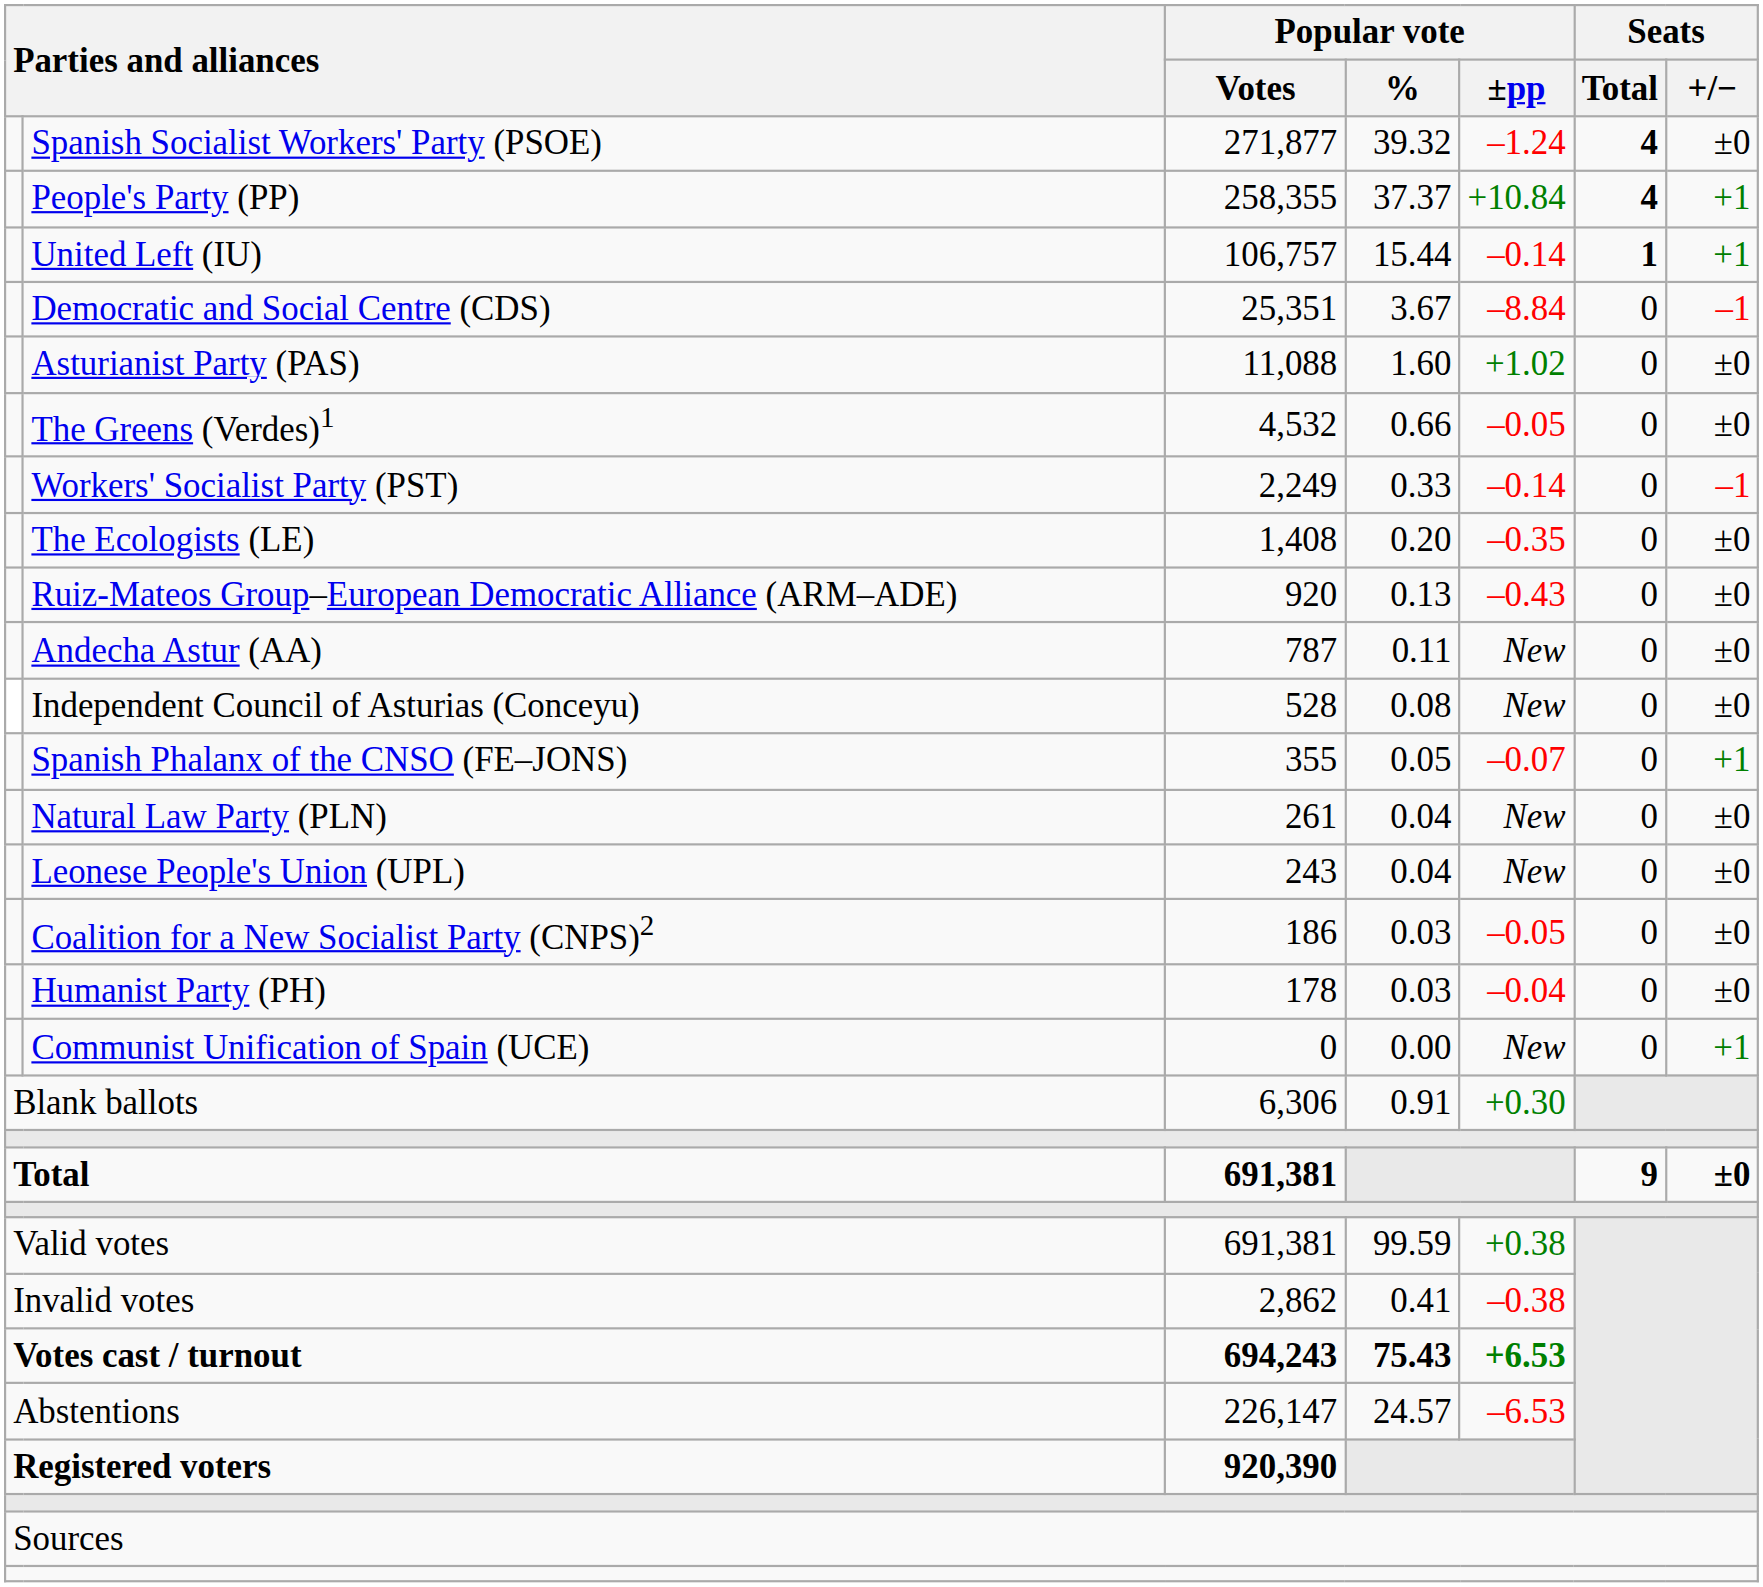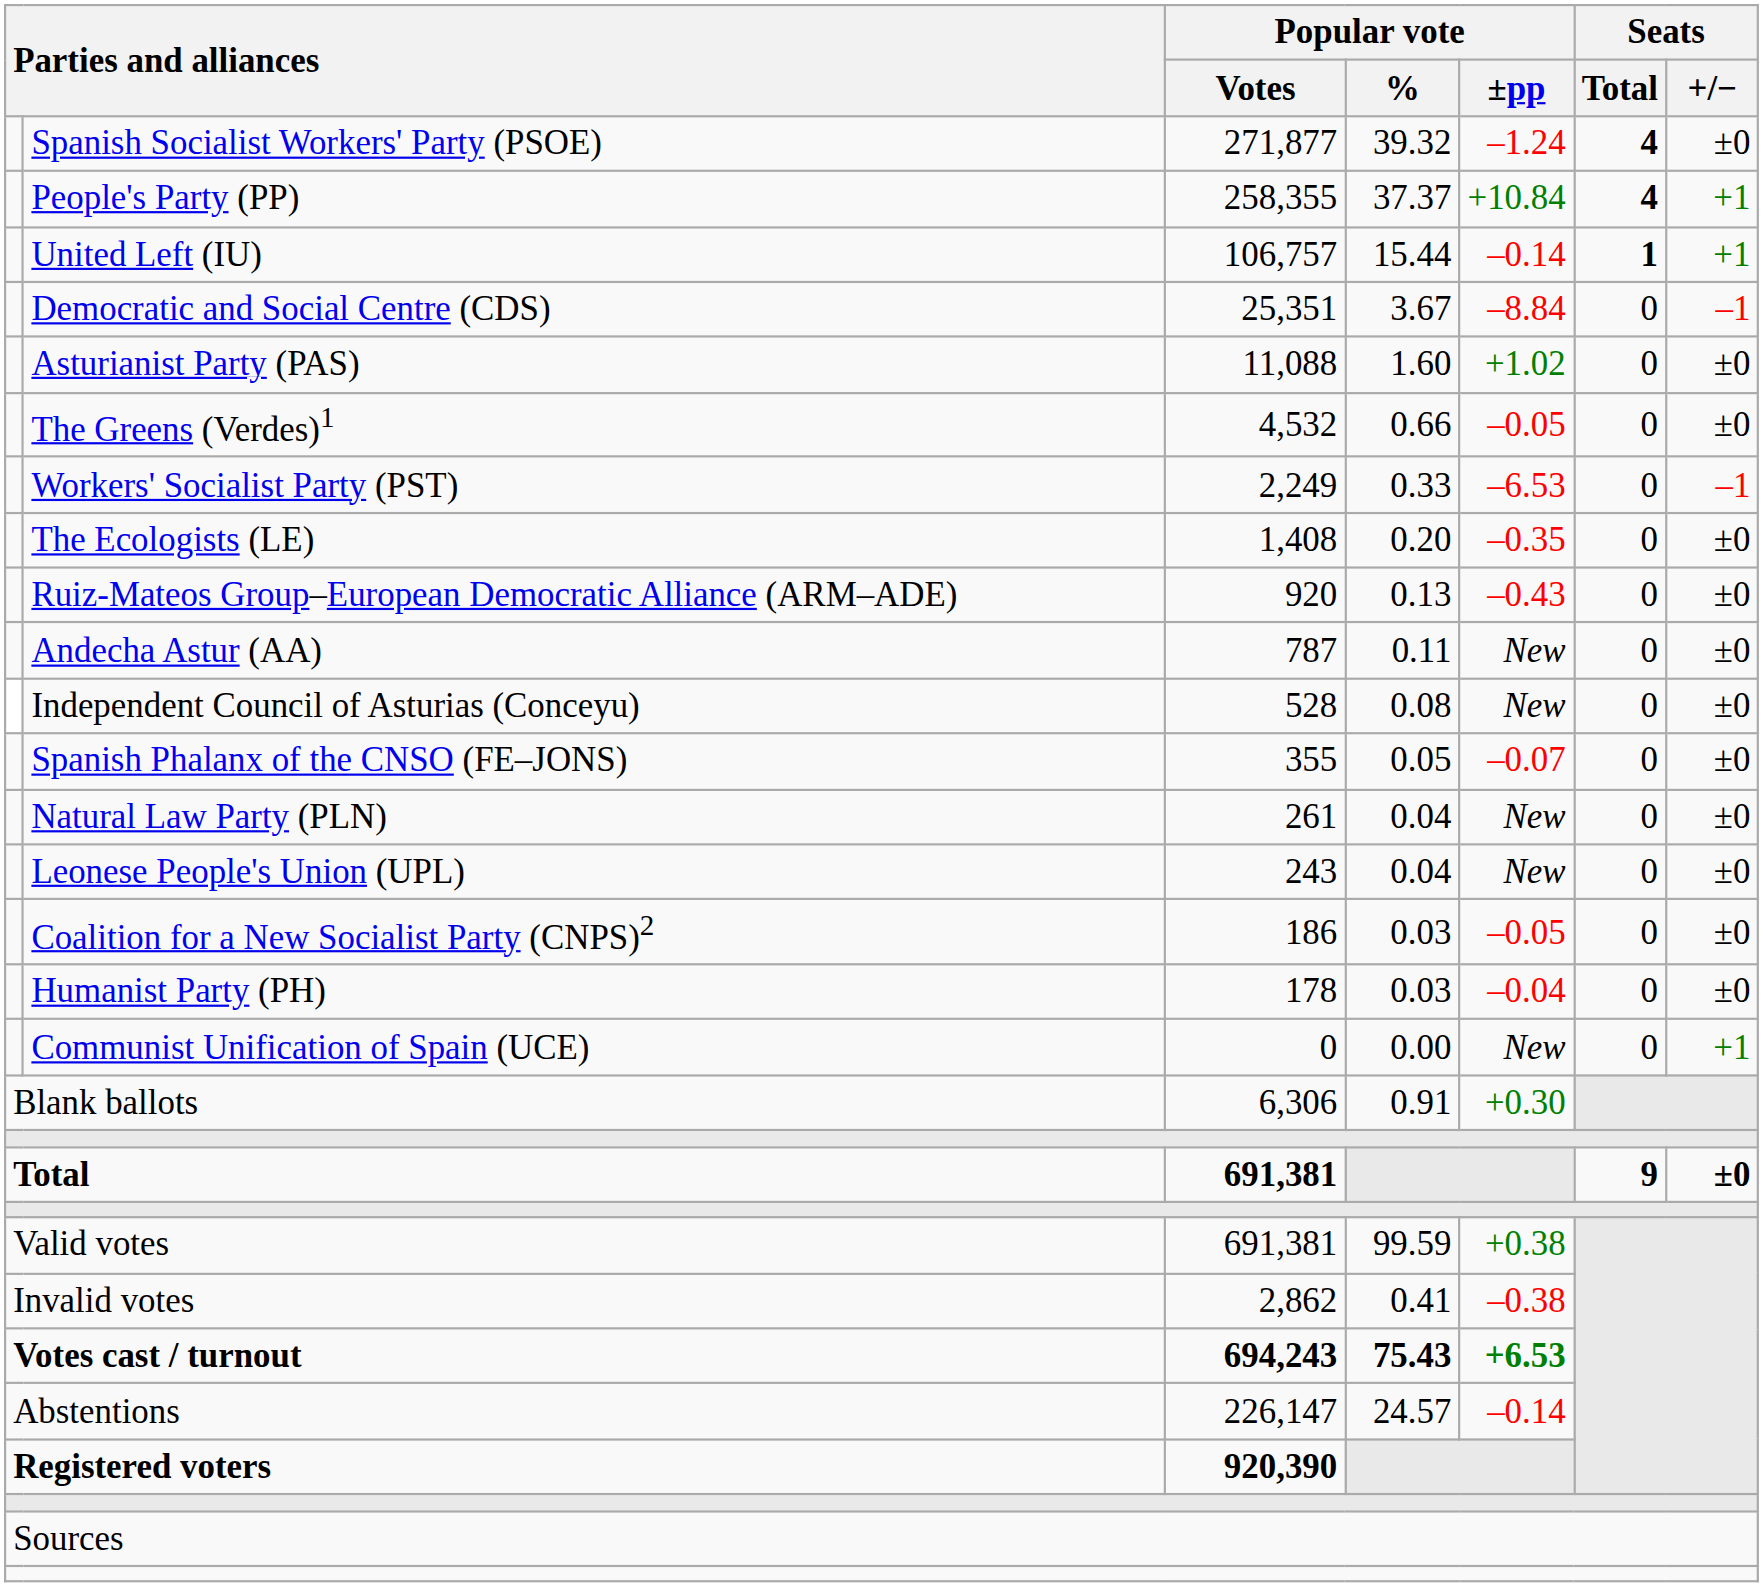(1526, 484) –0.14 -> (1526, 484) –6.53
(1732, 760) +1 -> (1732, 760) ±0
(1526, 1410) –6.53 -> (1526, 1410) –0.14
